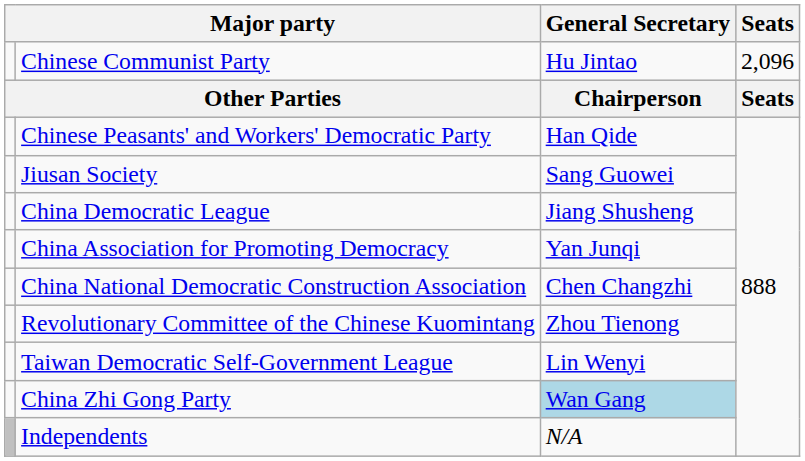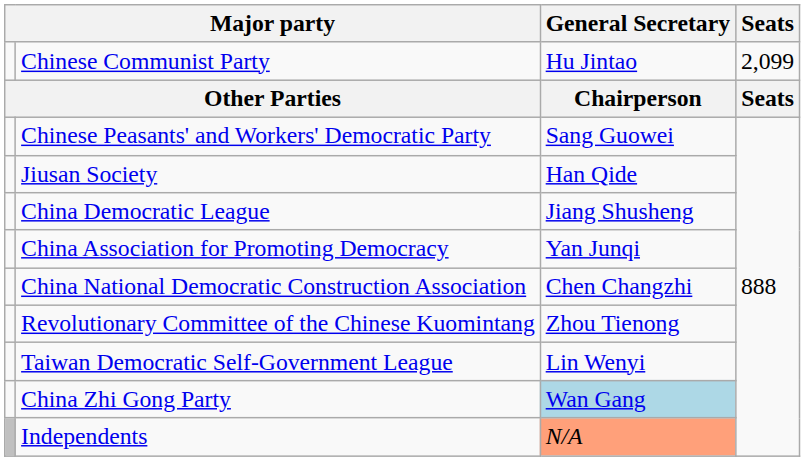(768, 60) 2,096 -> (768, 60) 2,099
(591, 135) Han Qide -> (610, 135) Sang Guowei
(610, 173) Sang Guowei -> (591, 173) Han Qide
(564, 436) no background -> (564, 436) lightsalmon background
